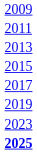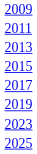(19, 143) bold -> (19, 143) normal
